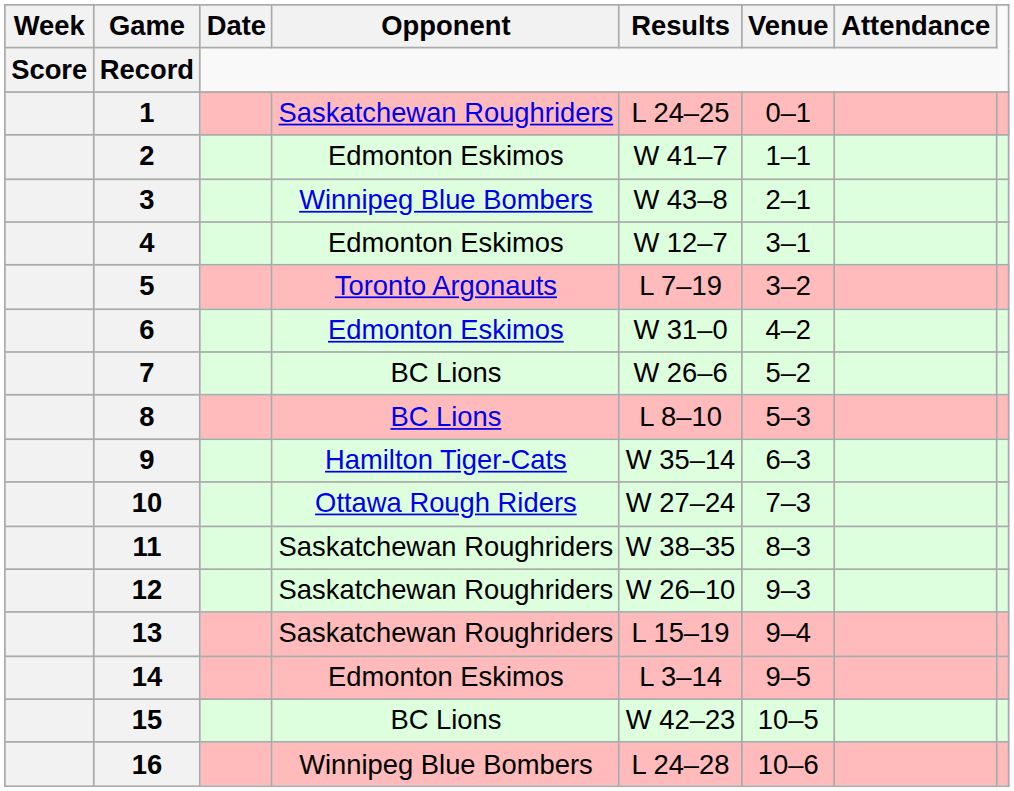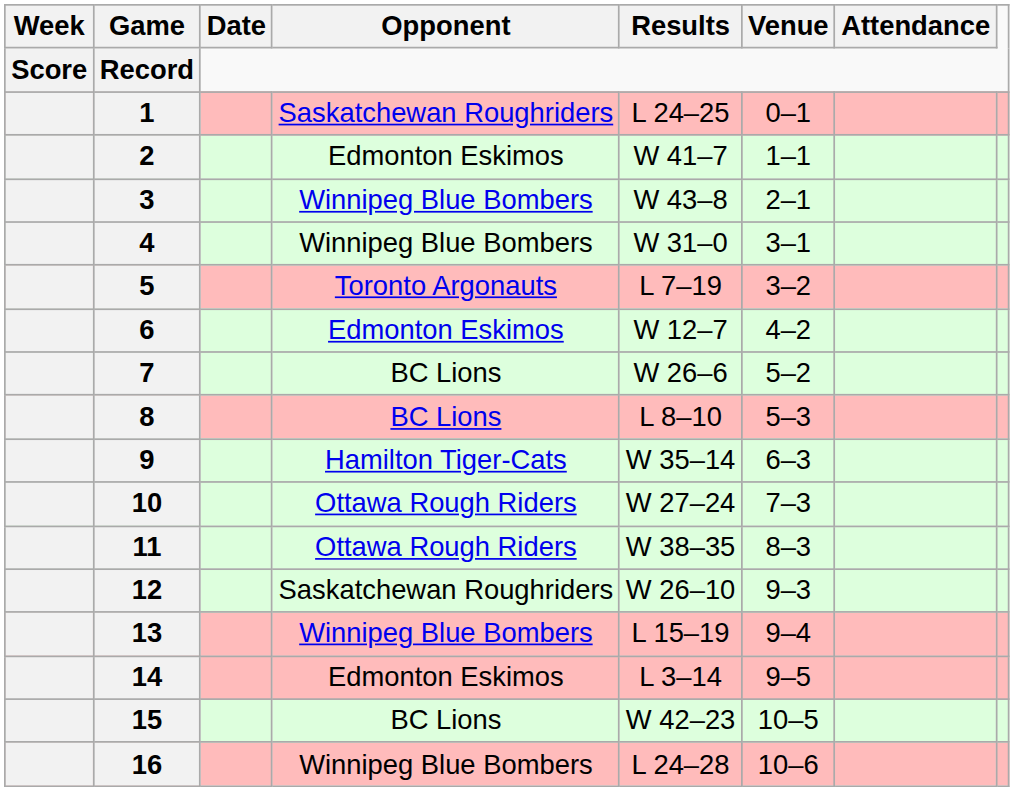(446, 243) Edmonton Eskimos -> (446, 243) Winnipeg Blue Bombers
(681, 243) W 12–7 -> (681, 243) W 31–0
(681, 329) W 31–0 -> (681, 329) W 12–7
(446, 546) Saskatchewan Roughriders -> (446, 546) Ottawa Rough Riders
(446, 633) Saskatchewan Roughriders -> (446, 633) Winnipeg Blue Bombers
